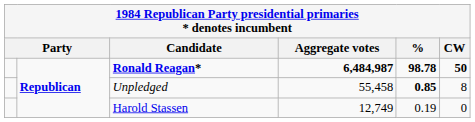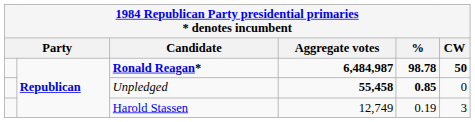(376, 87) normal -> (376, 87) bold
(464, 87) 8 -> (464, 87) 0
(464, 107) 0 -> (464, 107) 3
